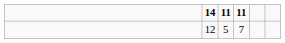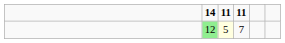(210, 30) no background -> (210, 30) lightgreen background
(226, 30) no background -> (226, 30) lightyellow background
